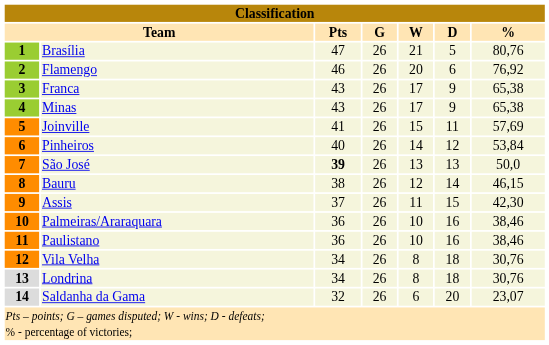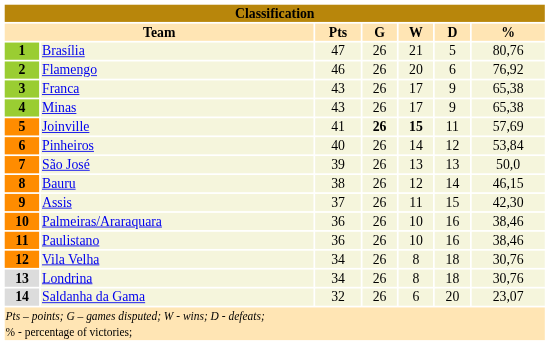(380, 126) normal -> (380, 126) bold
(416, 126) normal -> (416, 126) bold
(338, 164) bold -> (338, 164) normal
